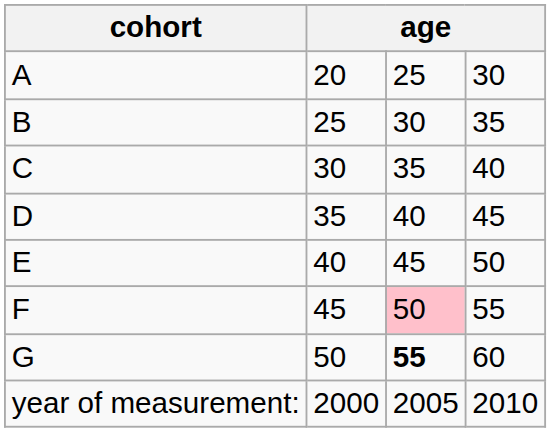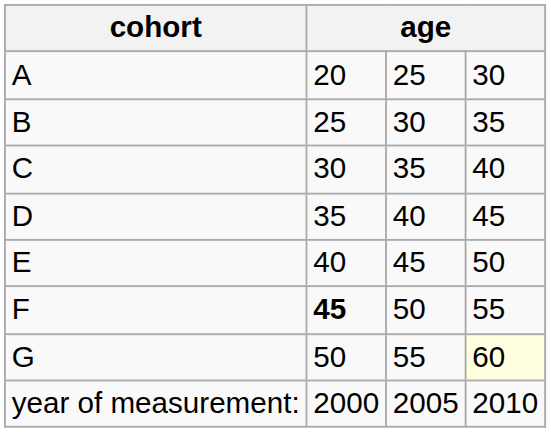(330, 309) normal -> (330, 309) bold
(409, 309) pink background -> (409, 309) no background
(409, 356) bold -> (409, 356) normal
(489, 356) no background -> (489, 356) lightyellow background
